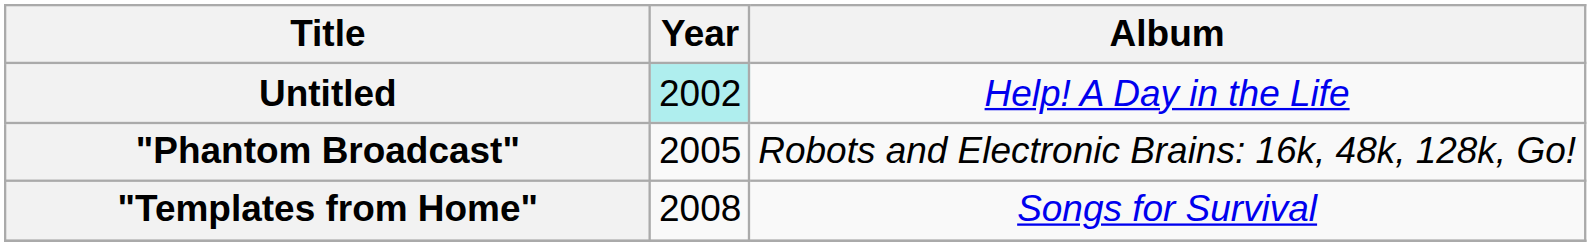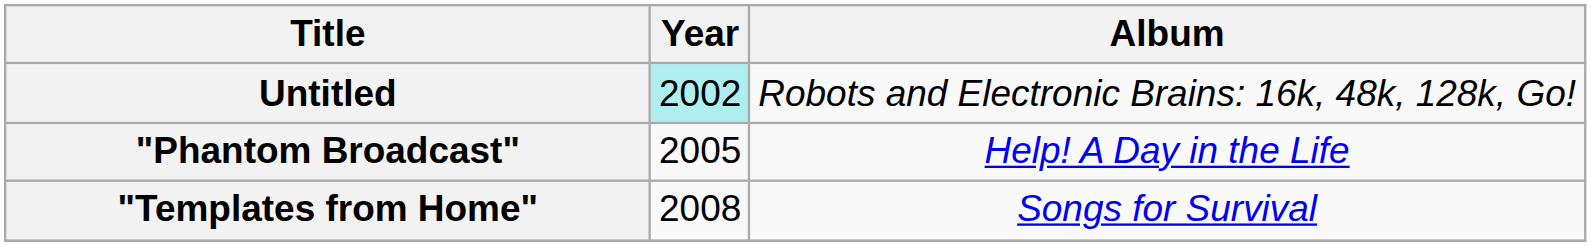(1167, 92) Help! A Day in the Life -> (1167, 92) Robots and Electronic Brains: 16k, 48k, 128k, Go!
(1167, 151) Robots and Electronic Brains: 16k, 48k, 128k, Go! -> (1167, 151) Help! A Day in the Life
